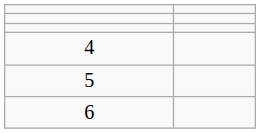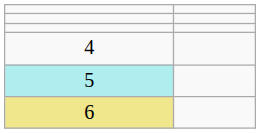(89, 80) no background -> (89, 80) paleturquoise background
(89, 112) no background -> (89, 112) khaki background
